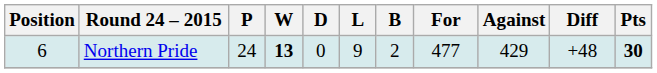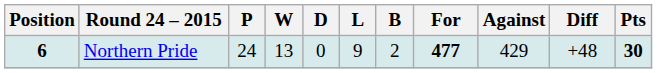(42, 51) normal -> (42, 51) bold
(284, 51) bold -> (284, 51) normal
(446, 51) normal -> (446, 51) bold
